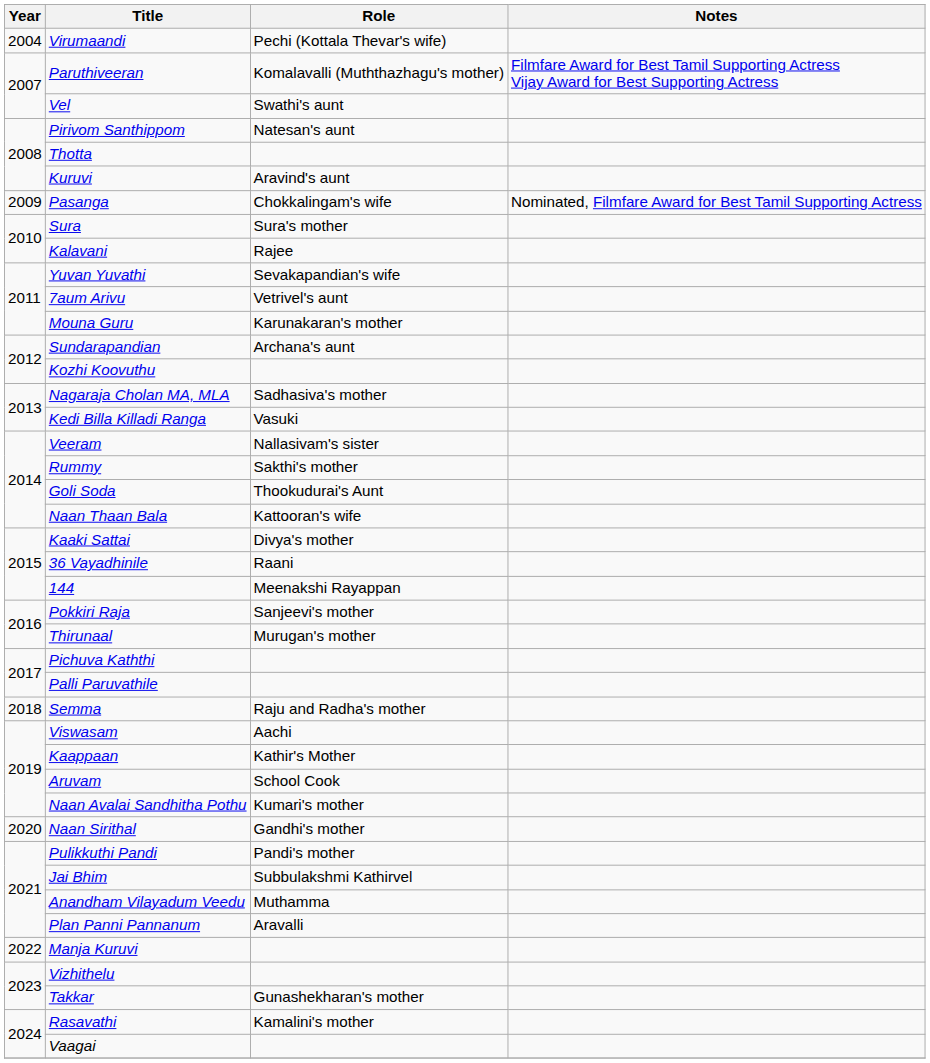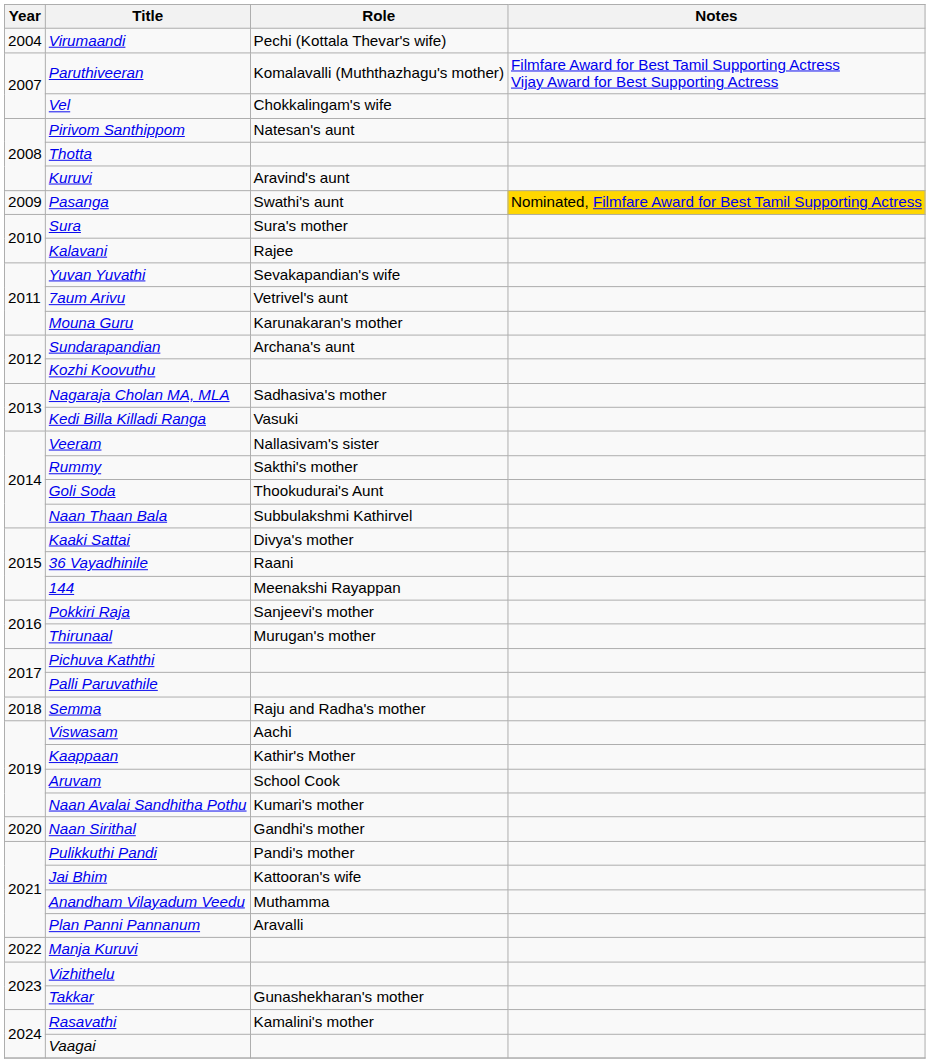(299, 105) Swathi's aunt -> (323, 105) Chokkalingam's wife
(323, 202) Chokkalingam's wife -> (299, 202) Swathi's aunt
(716, 202) no background -> (716, 202) gold background
(307, 515) Kattooran's wife -> (333, 515) Subbulakshmi Kathirvel
(333, 877) Subbulakshmi Kathirvel -> (307, 877) Kattooran's wife
